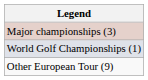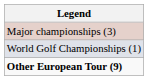(60, 66) normal -> (65, 66) bold
